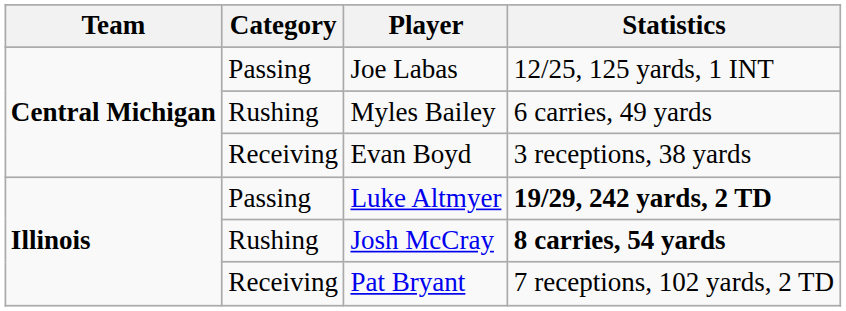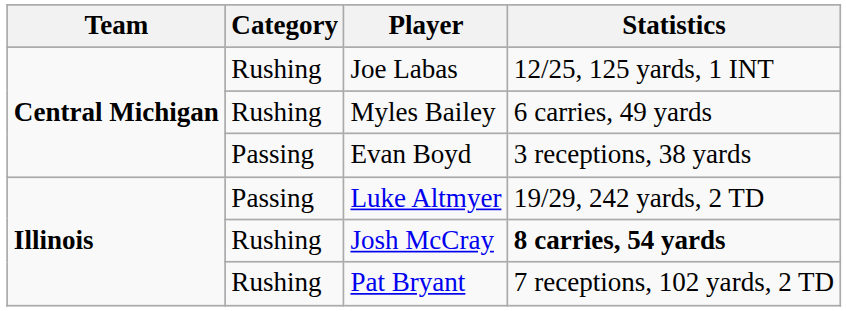(270, 68) Passing -> (276, 68) Rushing
(283, 154) Receiving -> (273, 154) Passing
(643, 197) bold -> (639, 197) normal
(283, 283) Receiving -> (276, 283) Rushing
